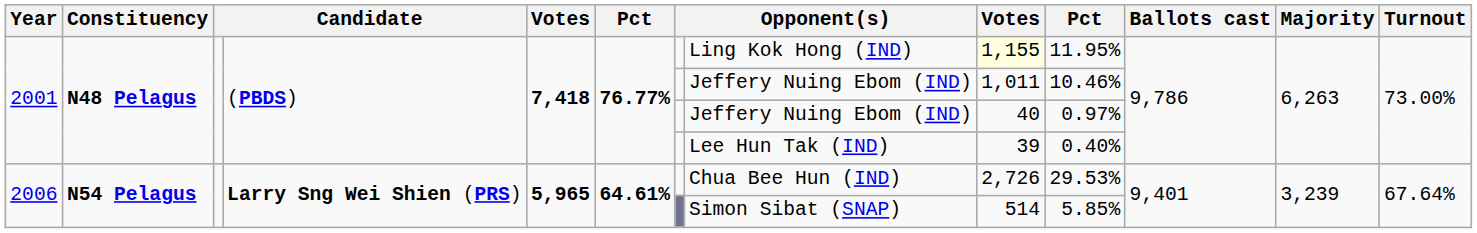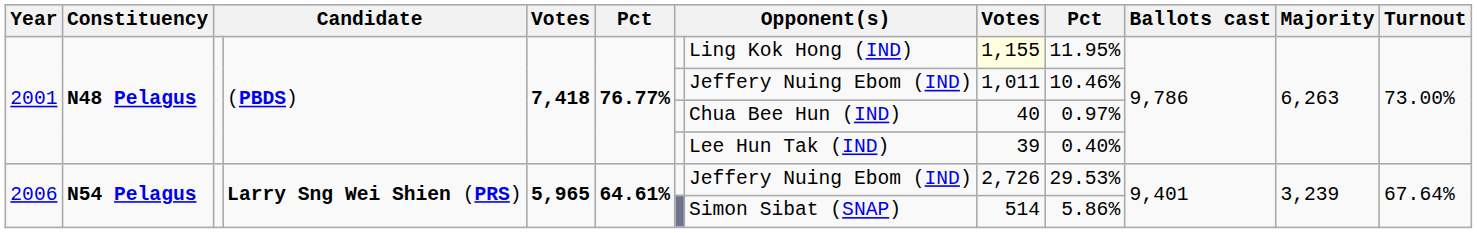(830, 116) Jeffery Nuing Ebom (IND) -> (795, 116) Chua Bee Hun (IND)
(795, 179) Chua Bee Hun (IND) -> (830, 179) Jeffery Nuing Ebom (IND)
(1091, 211) 5.85% -> (1091, 211) 5.86%
